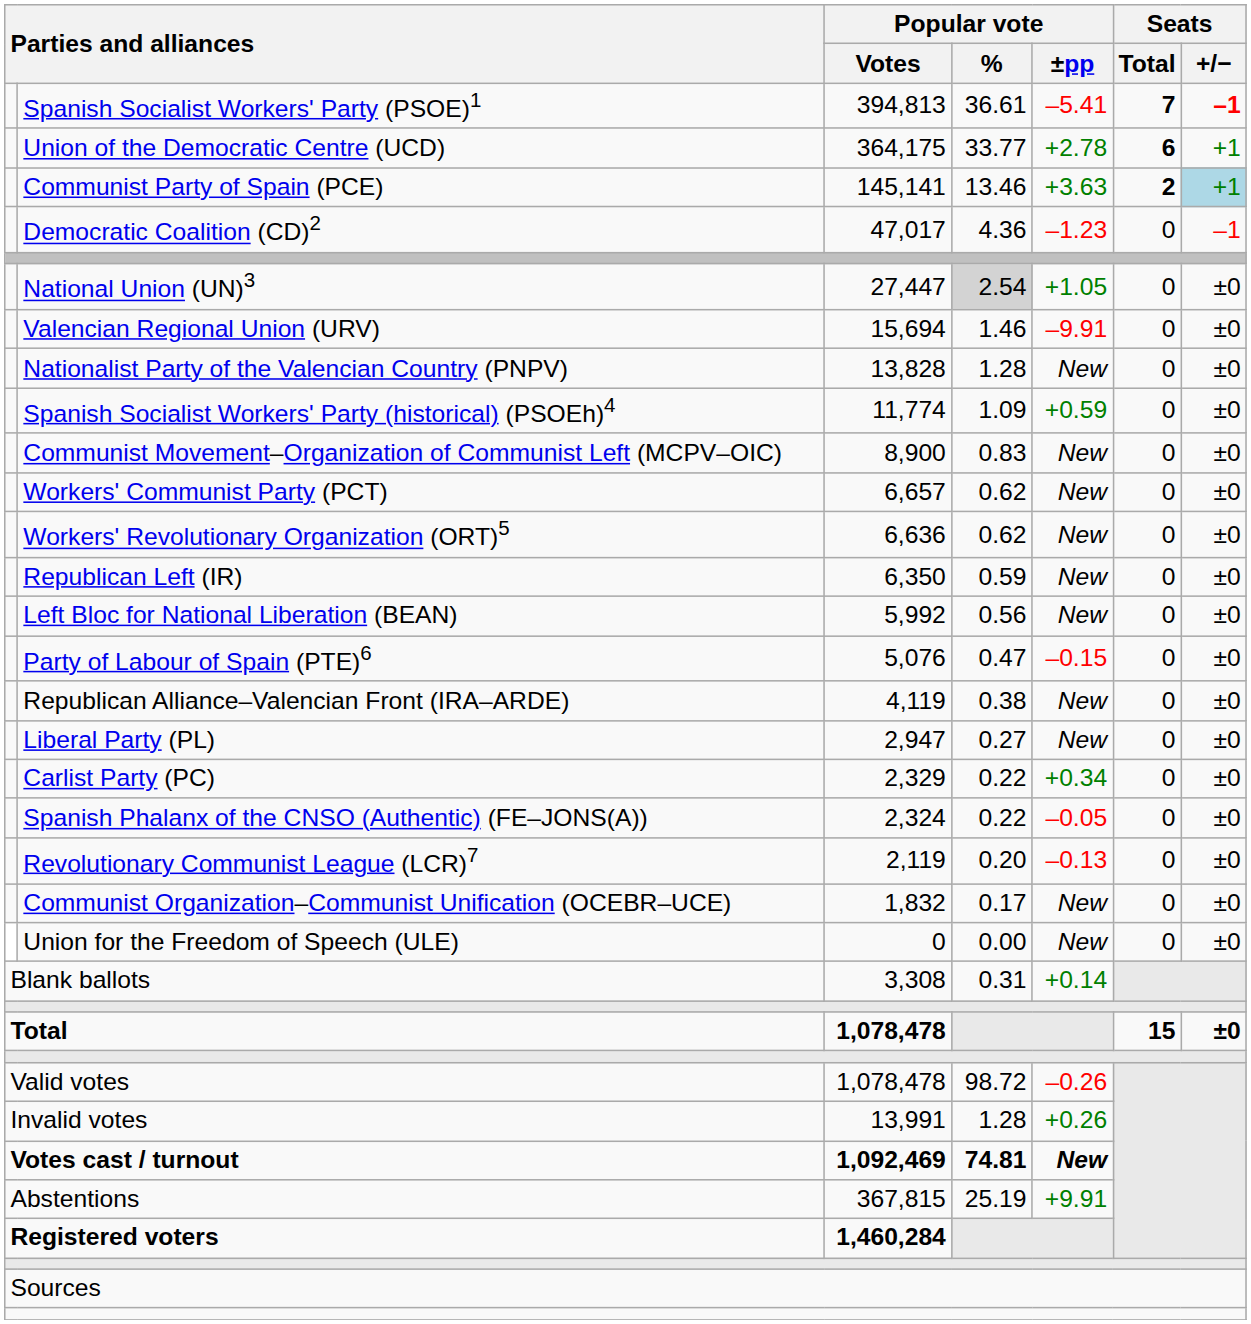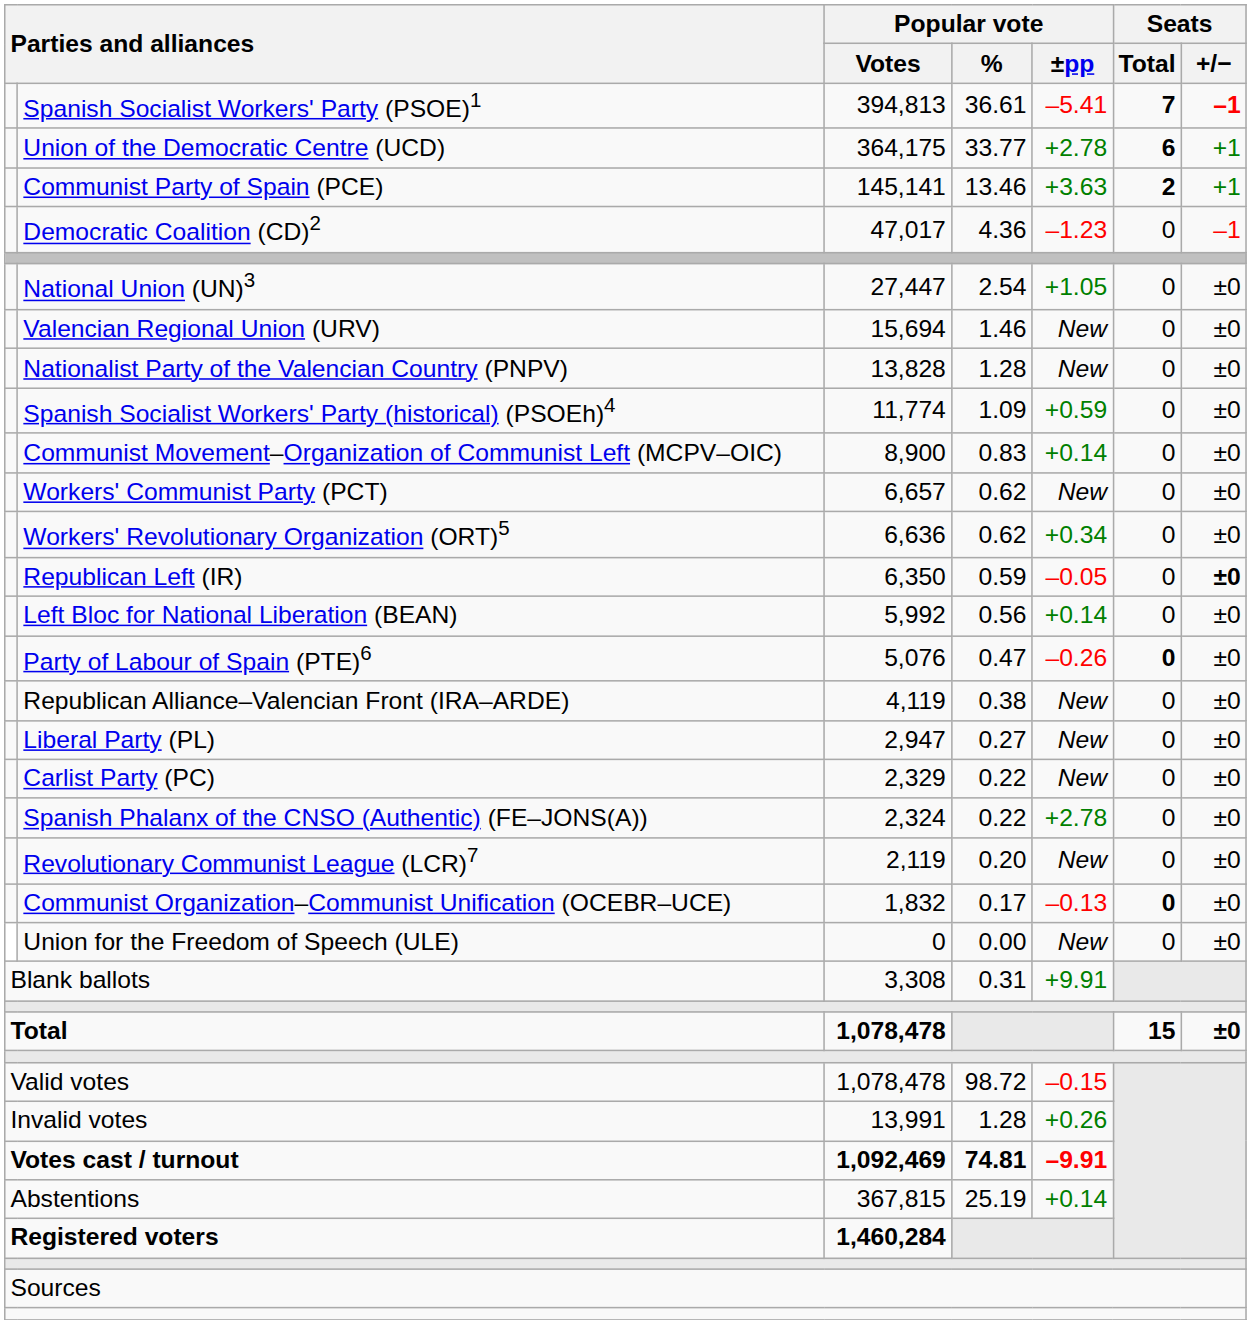(1227, 187) lightblue background -> (1227, 187) no background
(1002, 286) lightgrey background -> (1002, 286) no background
(1076, 328) –9.91 -> (1082, 328) New
(1082, 452) New -> (1076, 452) +0.14
(1082, 534) New -> (1076, 534) +0.34
(1082, 576) New -> (1076, 576) –0.05
(1227, 576) normal -> (1227, 576) bold
(1082, 615) New -> (1076, 615) +0.14
(1076, 658) –0.15 -> (1076, 658) –0.26
(1169, 658) normal -> (1169, 658) bold
(1076, 778) +0.34 -> (1082, 778) New
(1076, 817) –0.05 -> (1076, 817) +2.78
(1076, 860) –0.13 -> (1082, 860) New
(1082, 902) New -> (1076, 902) –0.13
(1169, 902) normal -> (1169, 902) bold
(1076, 980) +0.14 -> (1076, 980) +9.91
(1076, 1081) –0.26 -> (1076, 1081) –0.15
(1082, 1159) New -> (1076, 1159) –9.91
(1076, 1198) +9.91 -> (1076, 1198) +0.14
